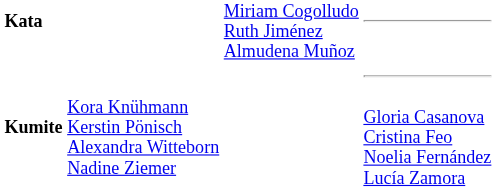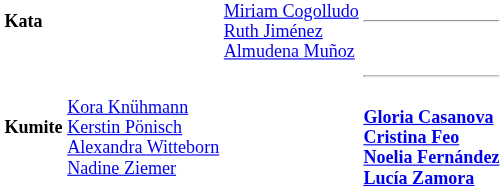(427, 131) normal -> (431, 131) bold
